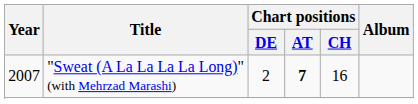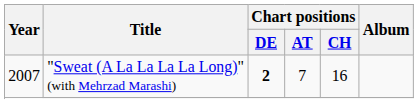(266, 76) normal -> (266, 76) bold
(302, 76) bold -> (302, 76) normal
